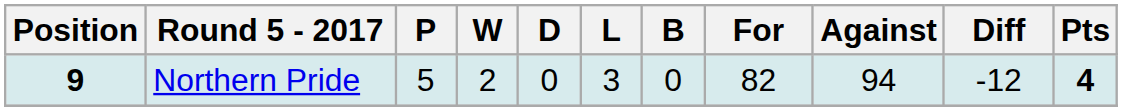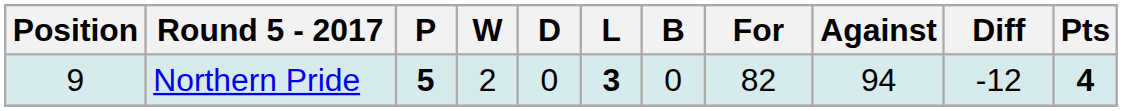(75, 80) bold -> (75, 80) normal
(426, 80) normal -> (426, 80) bold
(611, 80) normal -> (611, 80) bold
